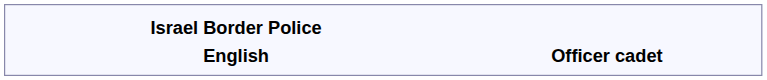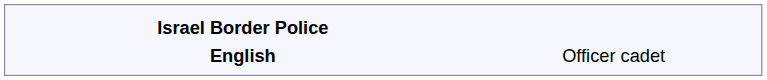(607, 55) bold -> (614, 55) normal
